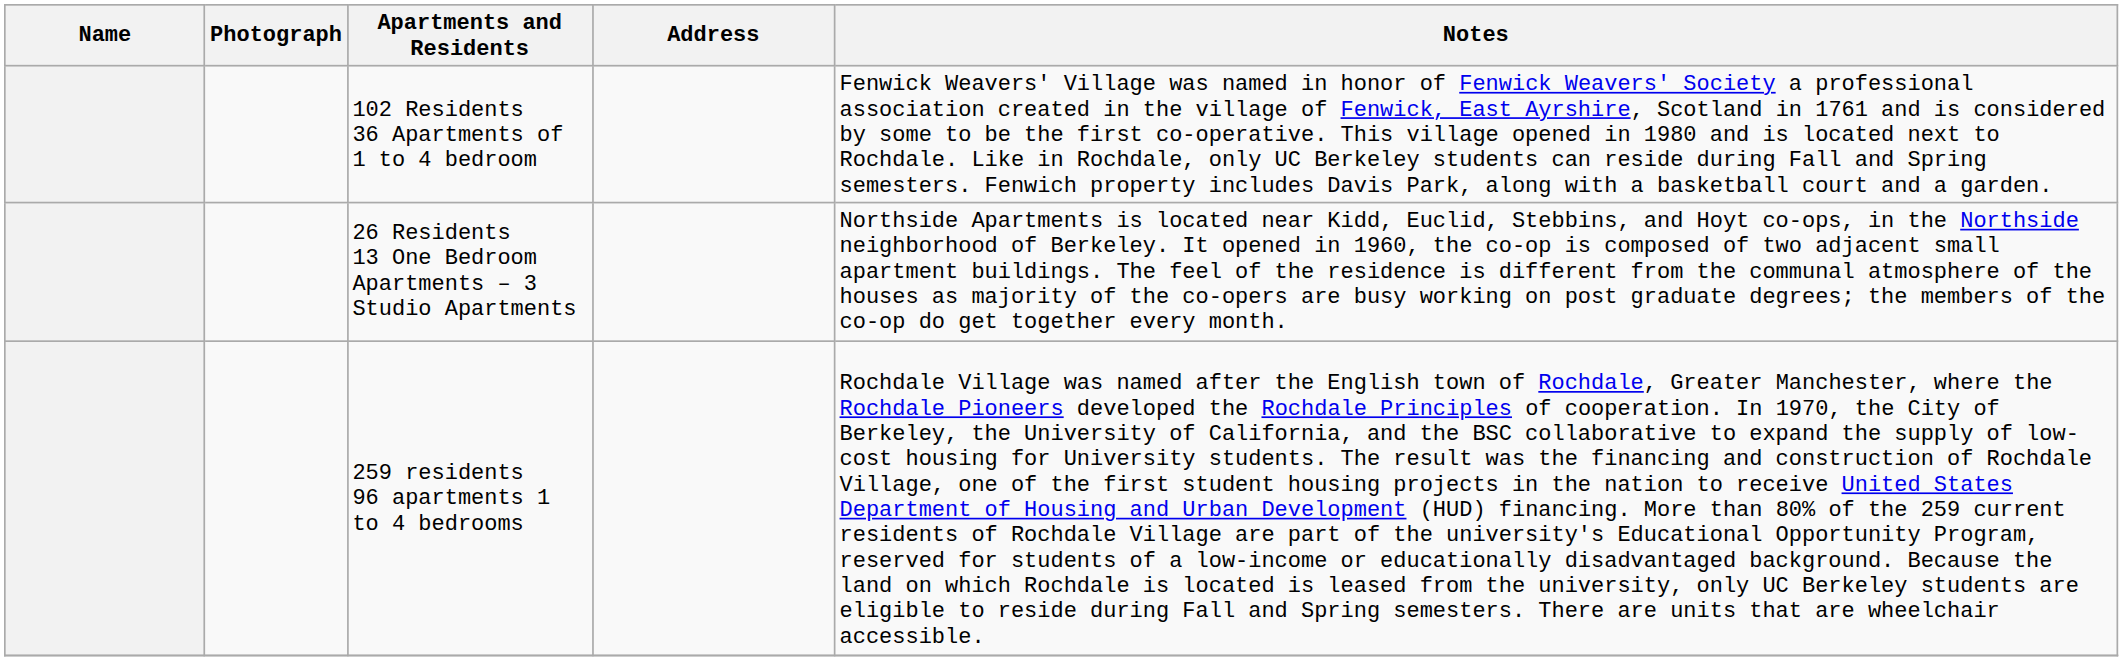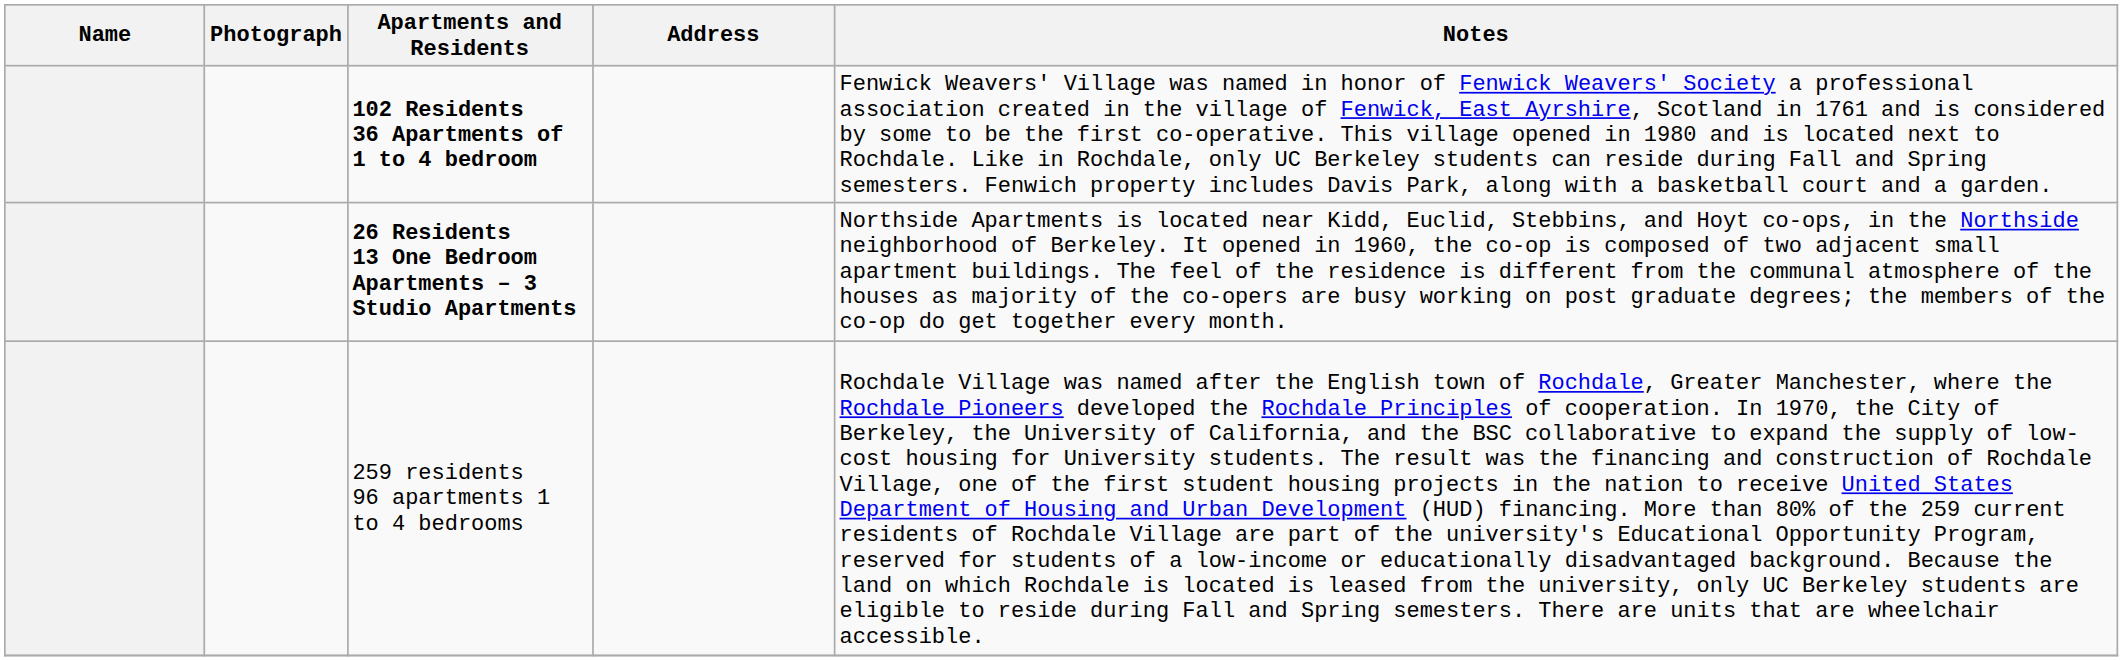(458, 135) normal -> (458, 135) bold
(464, 272) normal -> (464, 272) bold
